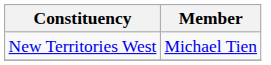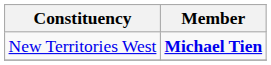(211, 45) normal -> (213, 45) bold
